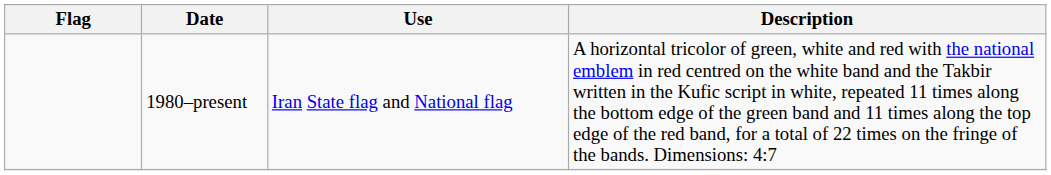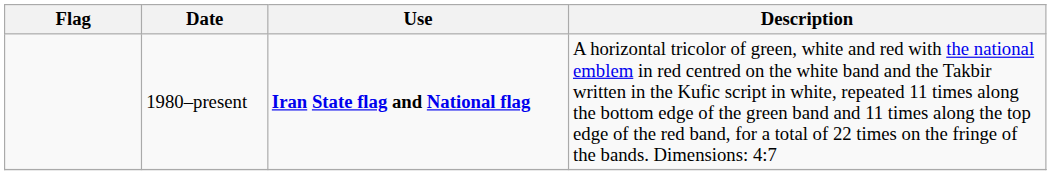(392, 101) normal -> (401, 101) bold
